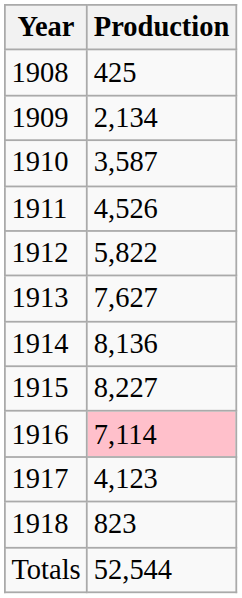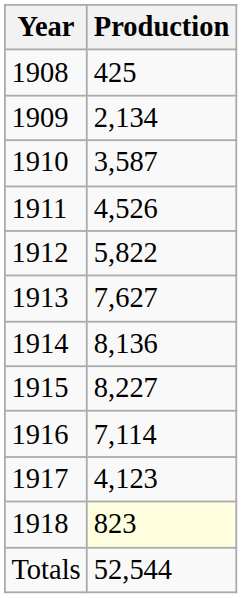(125, 433) pink background -> (125, 433) no background
(115, 523) no background -> (115, 523) lightyellow background
